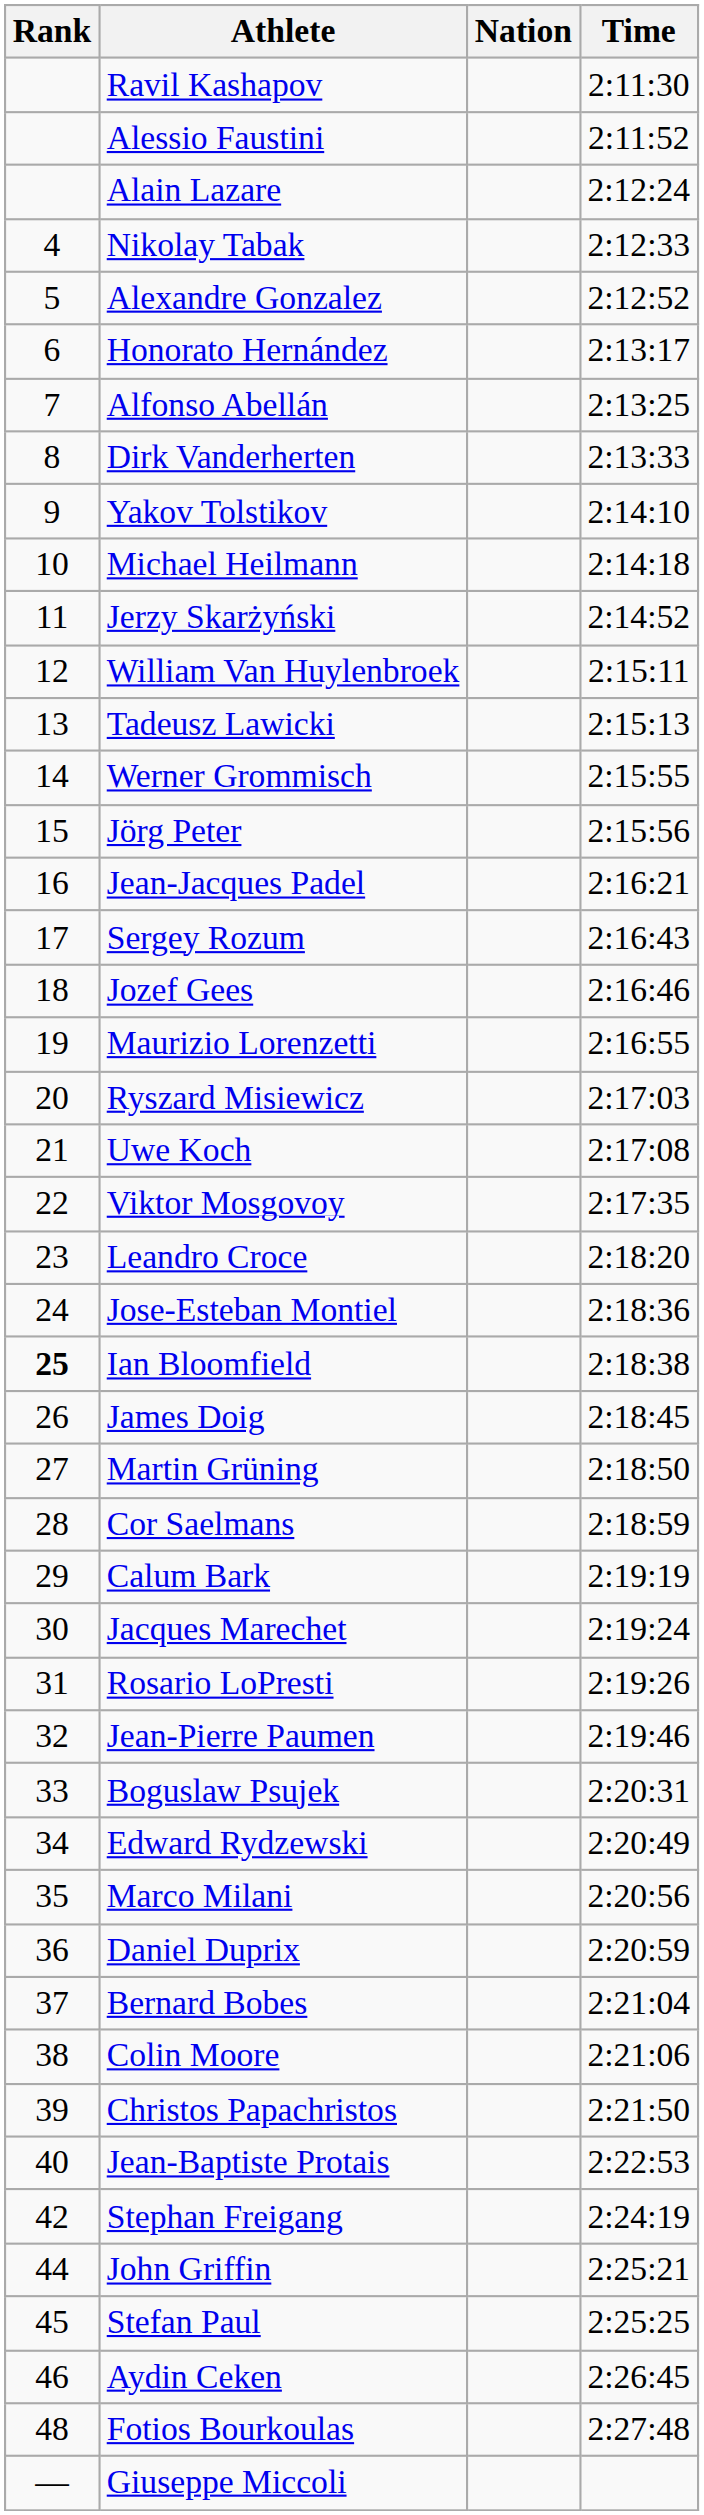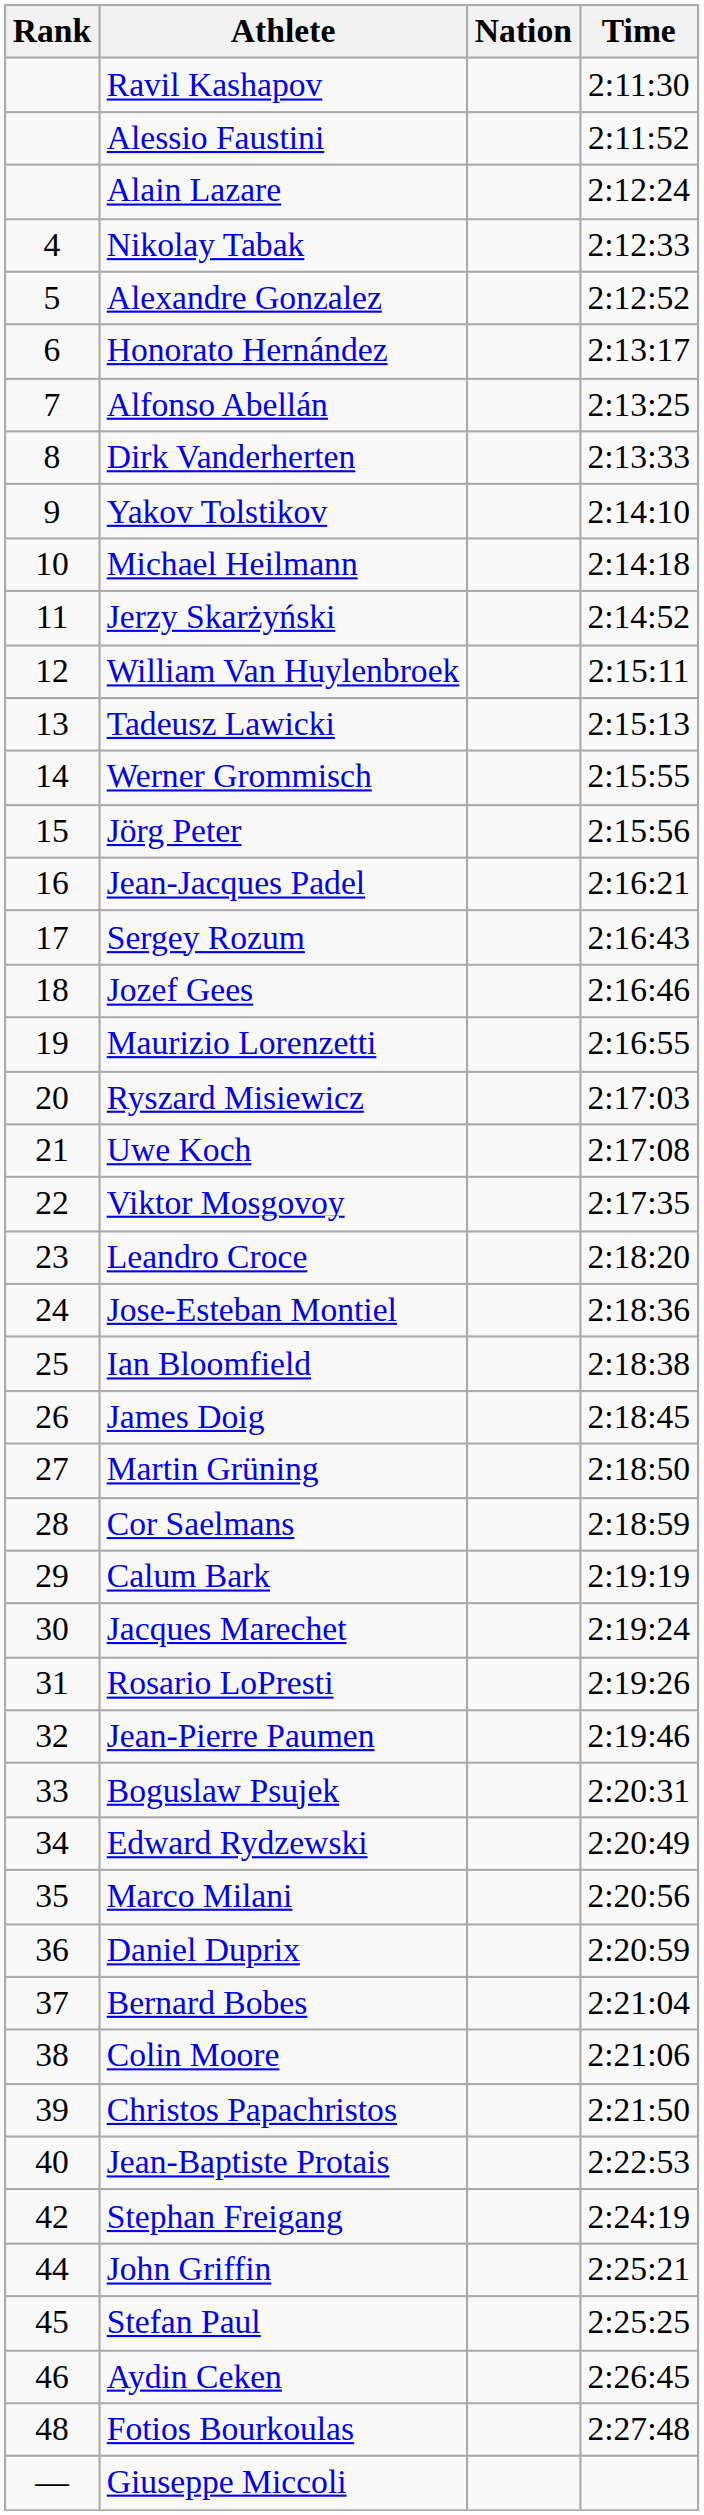(52, 1363) bold -> (52, 1363) normal
